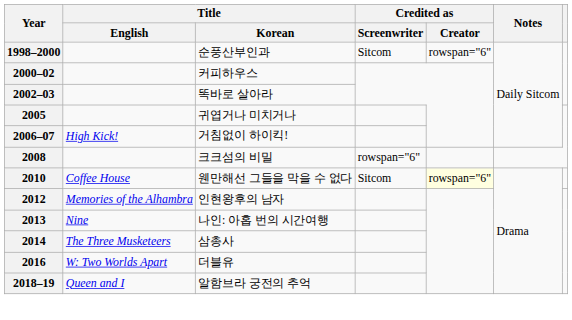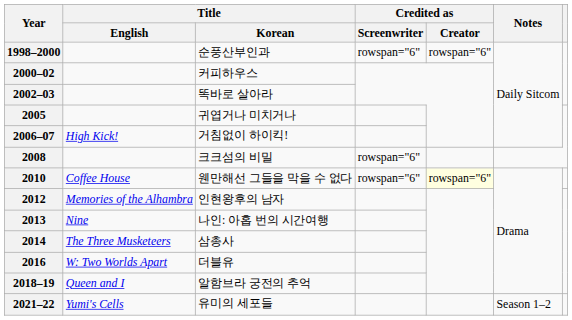(374, 52) Sitcom -> (389, 52) rowspan="6"
(374, 178) Sitcom -> (389, 178) rowspan="6"
+ row: (34, 304)
